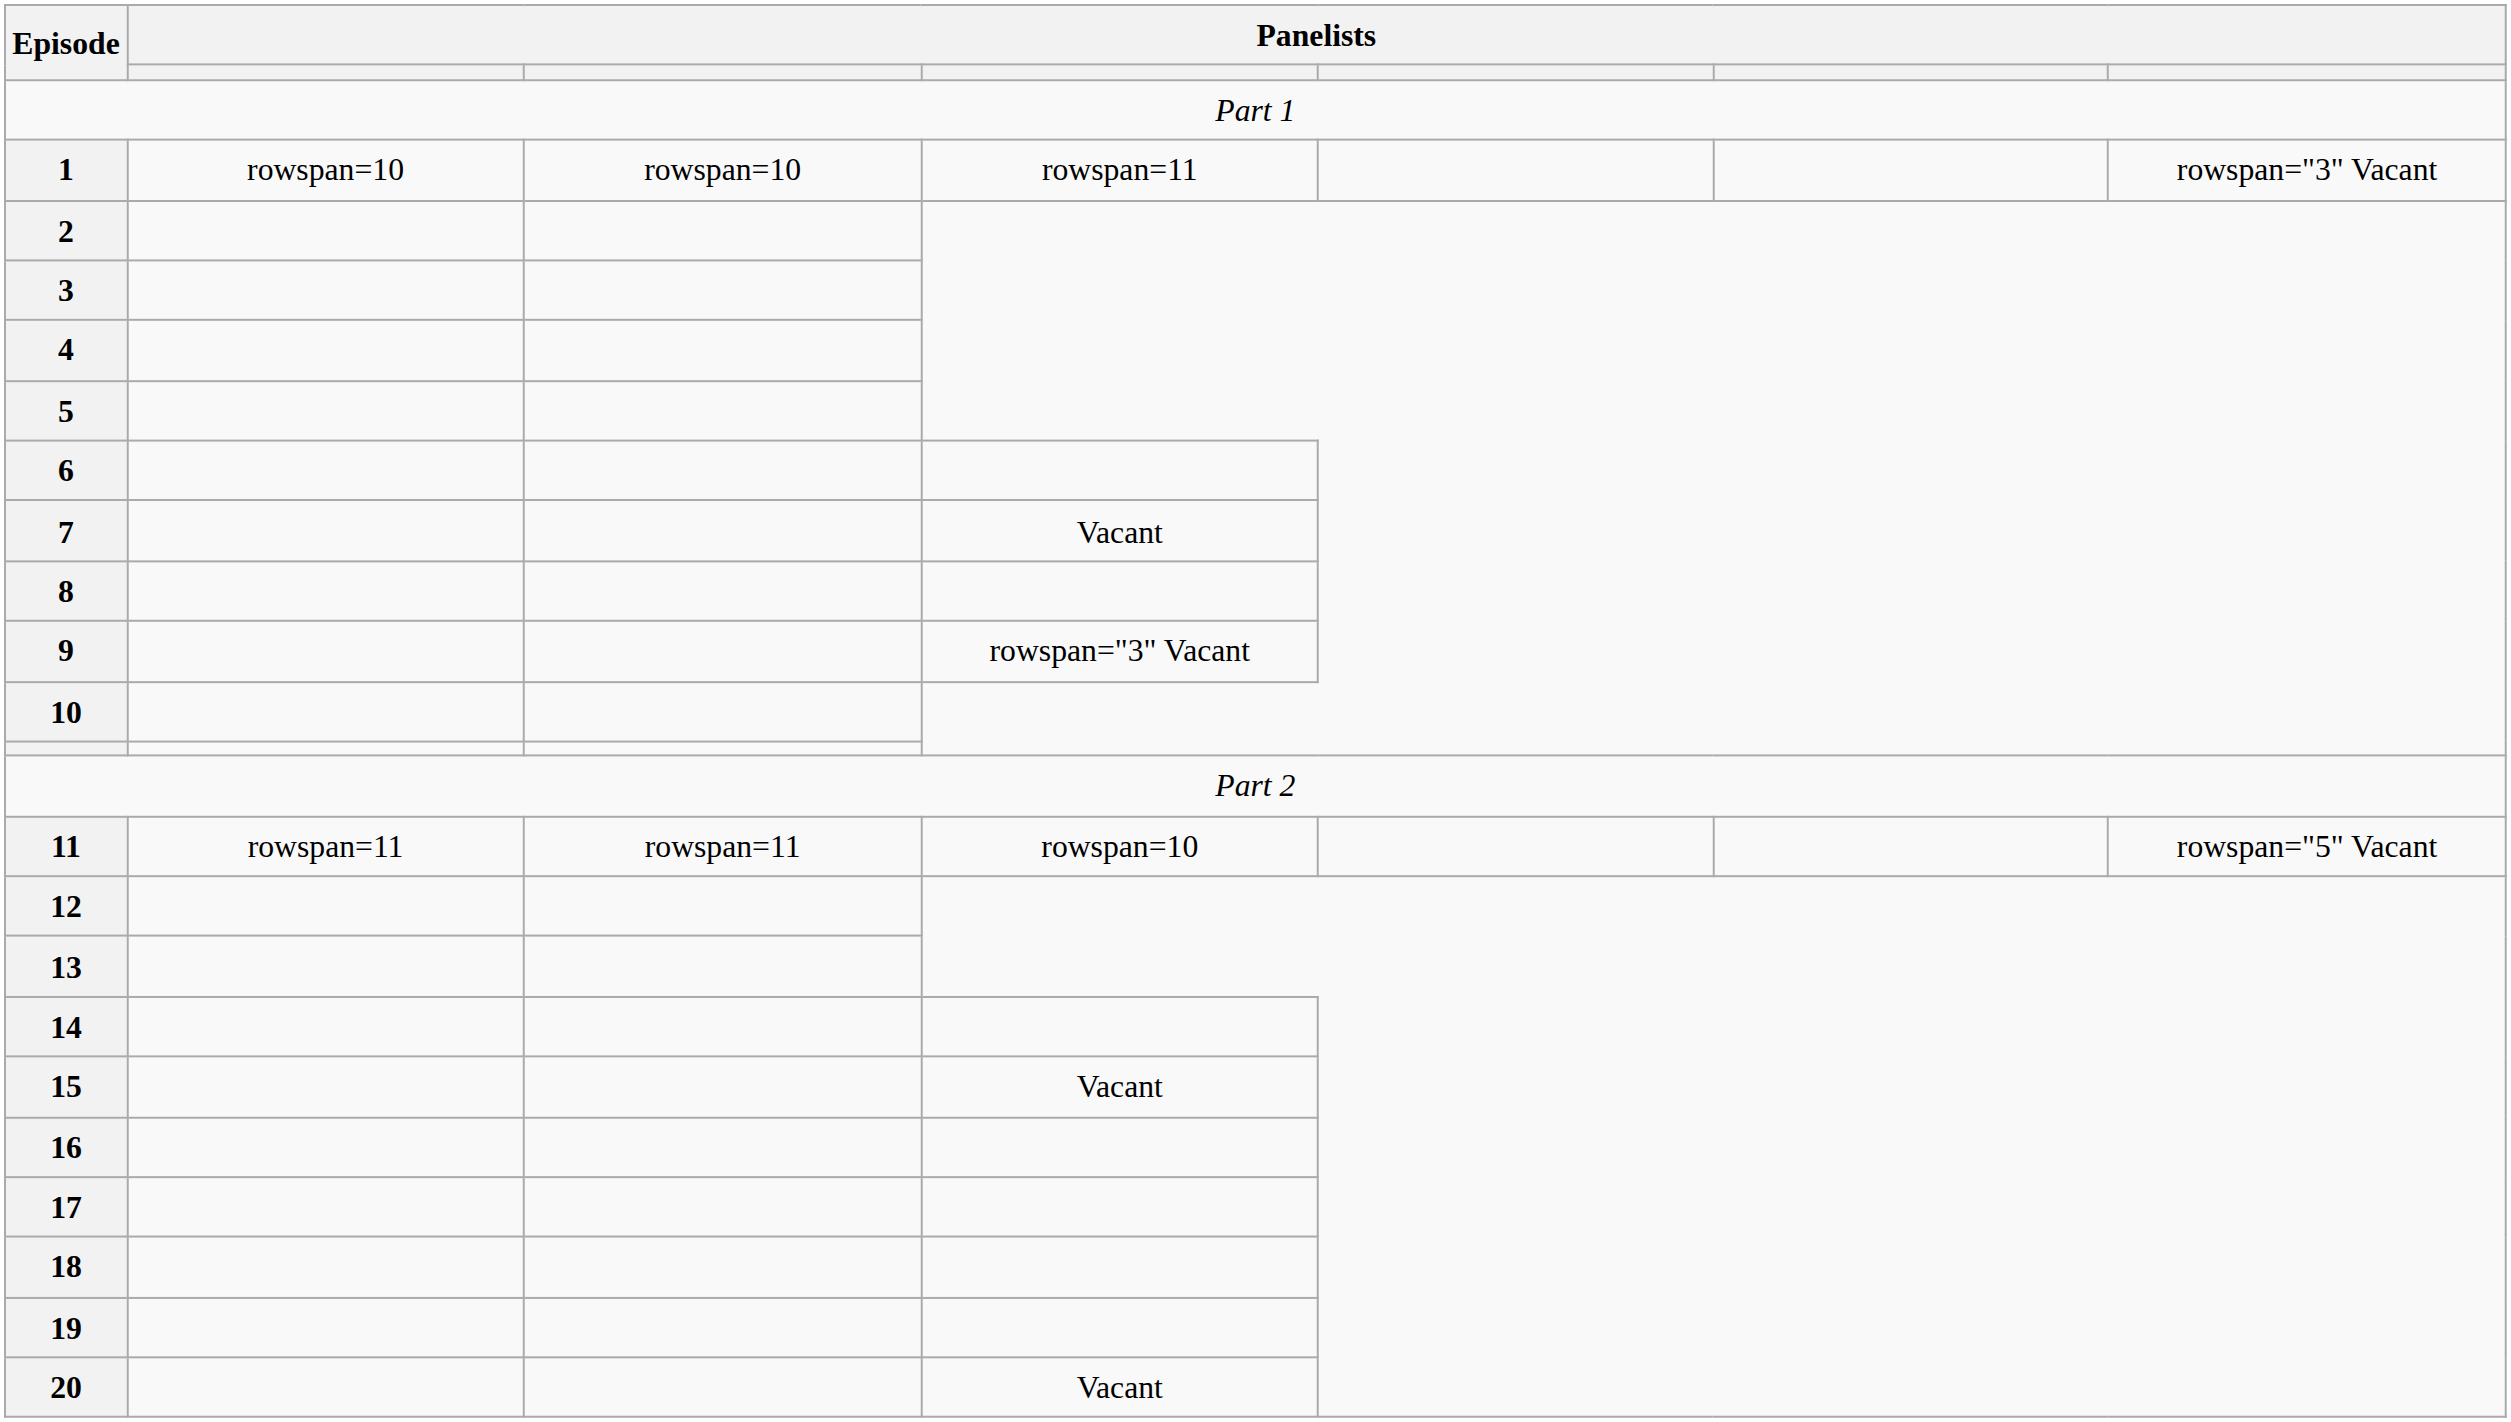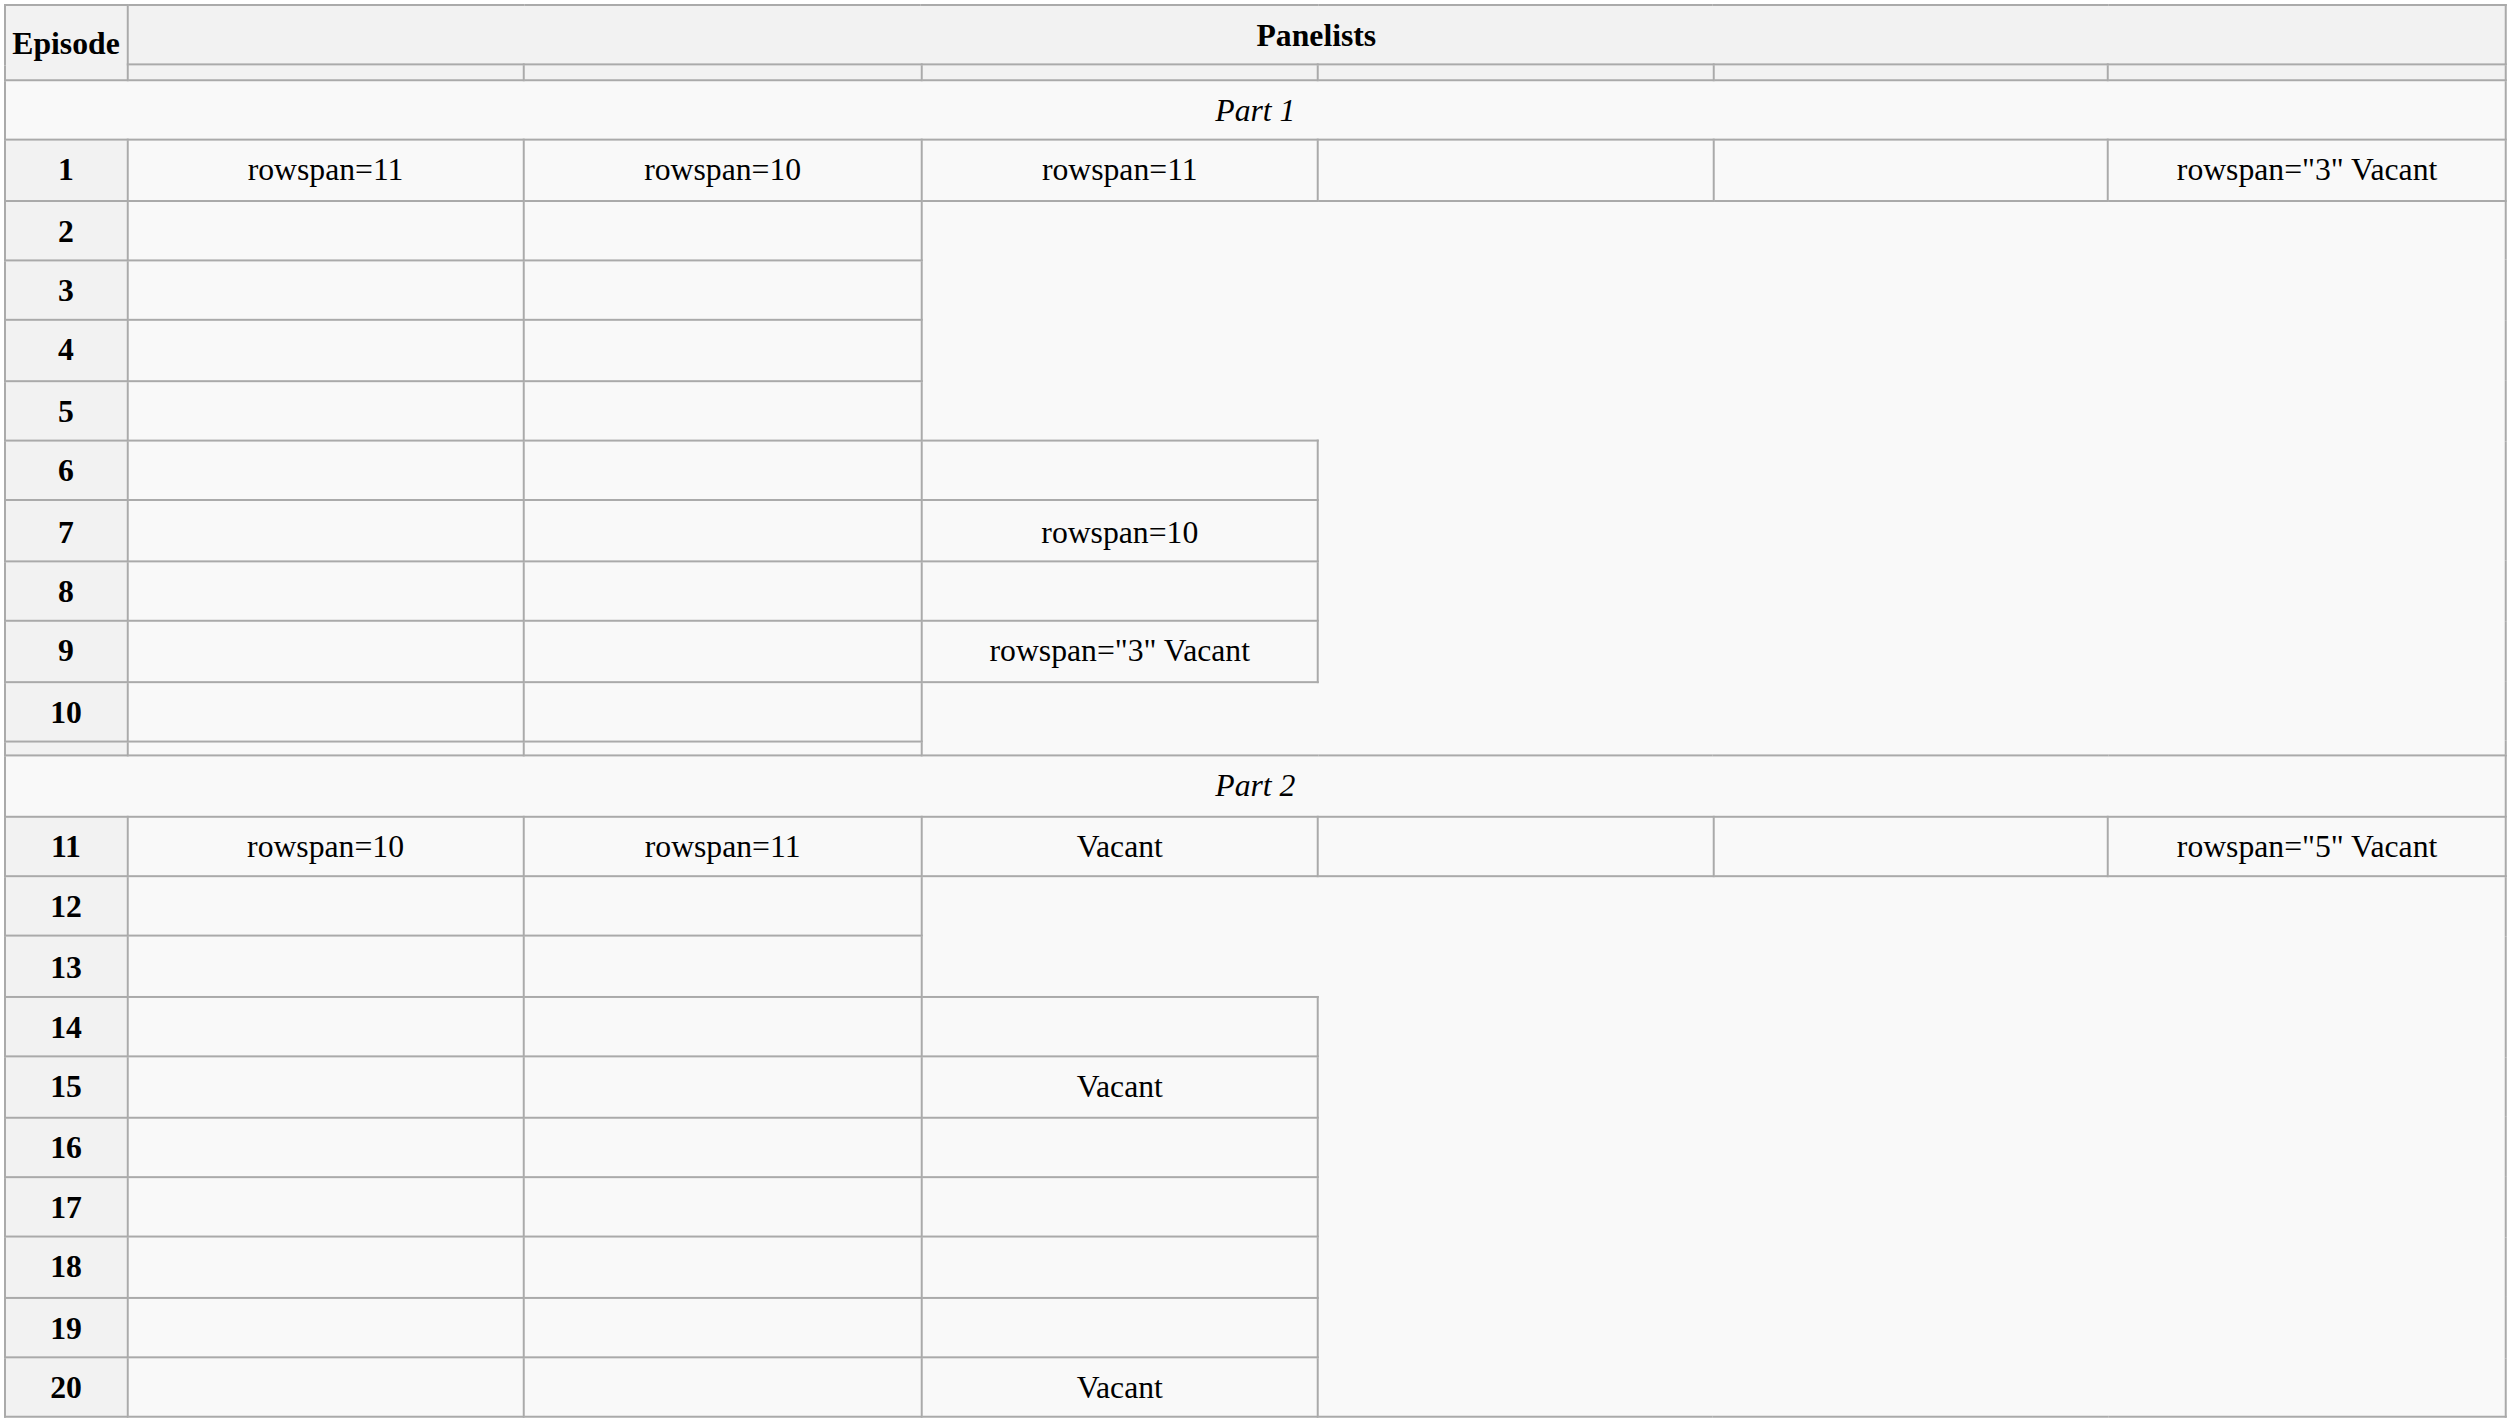(326, 170) rowspan=10 -> (326, 170) rowspan=11
(1120, 531) Vacant -> (1120, 531) rowspan=10
(326, 846) rowspan=11 -> (326, 846) rowspan=10
(1120, 846) rowspan=10 -> (1120, 846) Vacant
